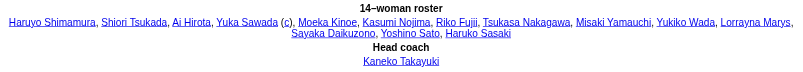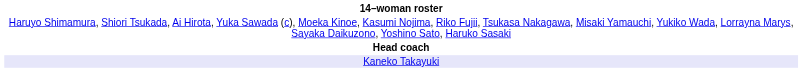(401, 61) no background -> (401, 61) lavender background
